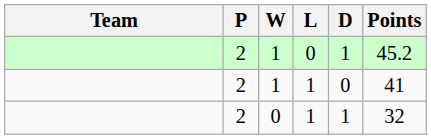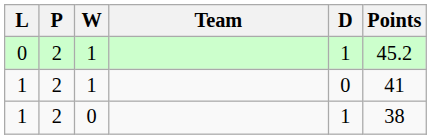columns swapped: (114, 20) <-> (310, 20)
(394, 117) 32 -> (394, 117) 38
